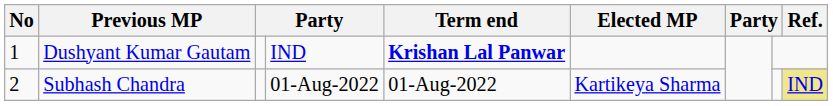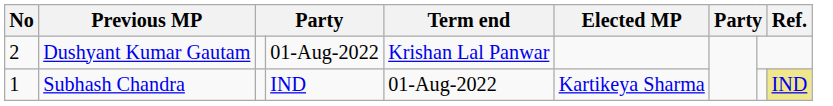(14, 52) 1 -> (14, 52) 2
(288, 52) IND -> (325, 52) 01-Aug-2022
(477, 52) bold -> (469, 52) normal
(14, 84) 2 -> (14, 84) 1
(325, 84) 01-Aug-2022 -> (288, 84) IND
